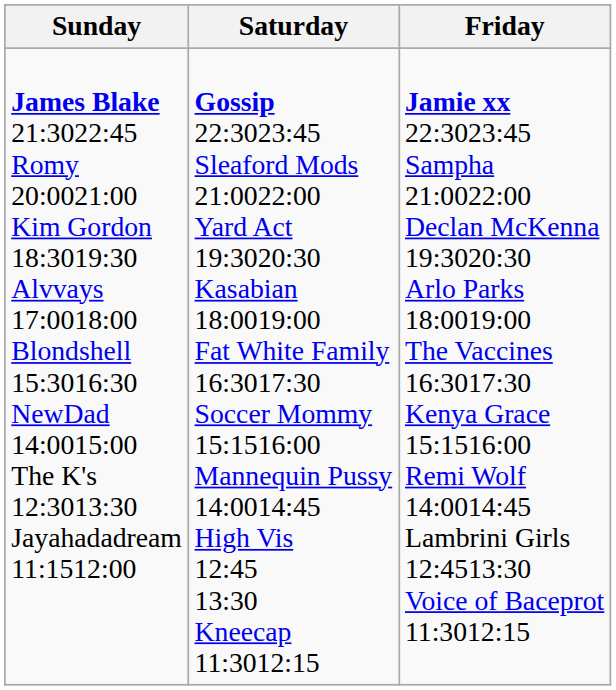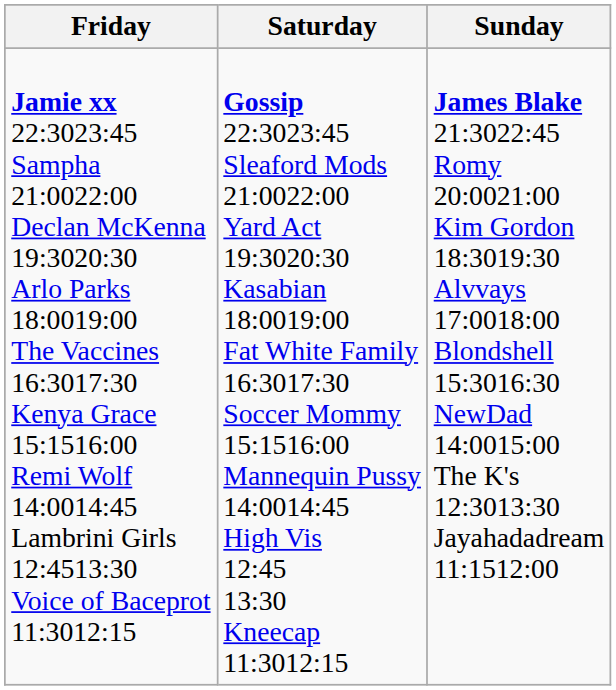columns swapped: (505, 26) <-> (97, 26)
